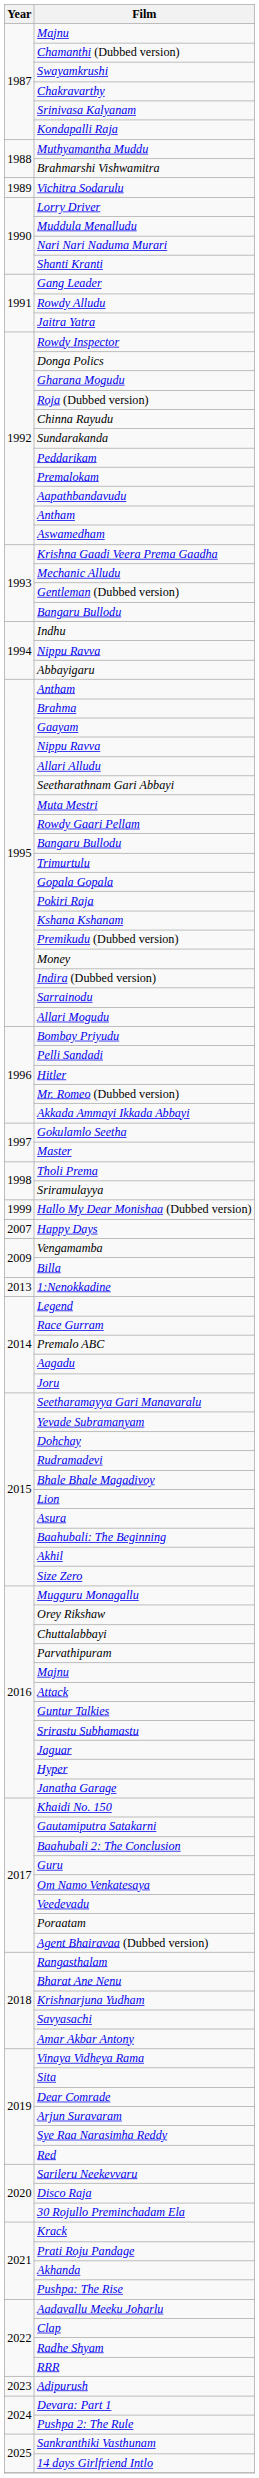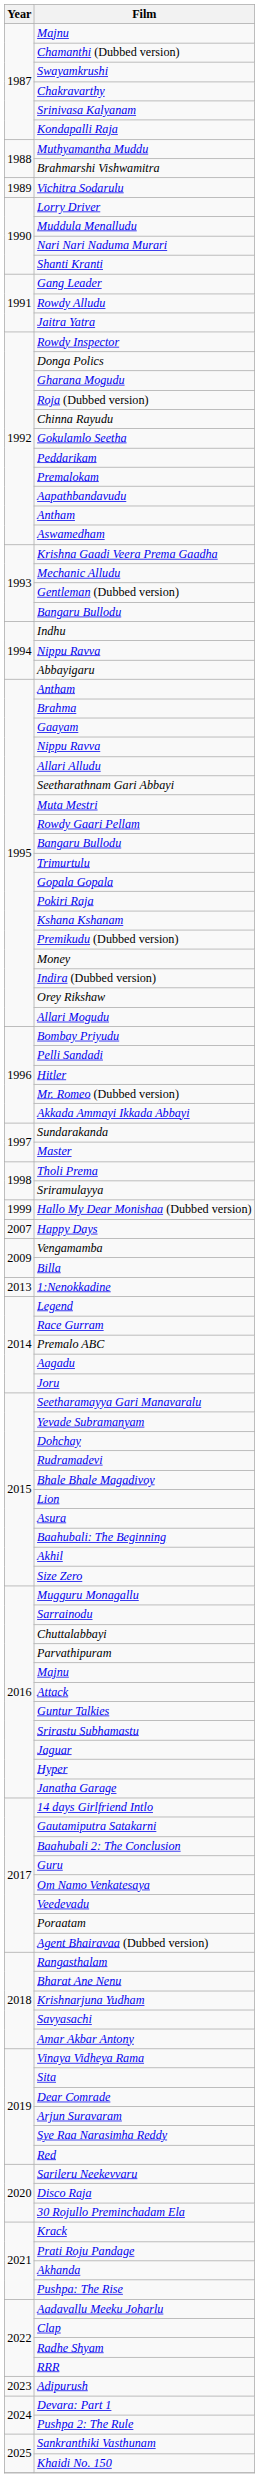(73, 438) Sundarakanda -> (82, 438) Gokulamlo Seetha
(65, 997) Sarrainodu -> (71, 997) Orey Rikshaw
(82, 1132) Gokulamlo Seetha -> (73, 1132) Sundarakanda
(71, 1614) Orey Rikshaw -> (65, 1614) Sarrainodu
(74, 1807) Khaidi No. 150 -> (95, 1807) 14 days Girlfriend Intlo
(95, 2463) 14 days Girlfriend Intlo -> (74, 2463) Khaidi No. 150
